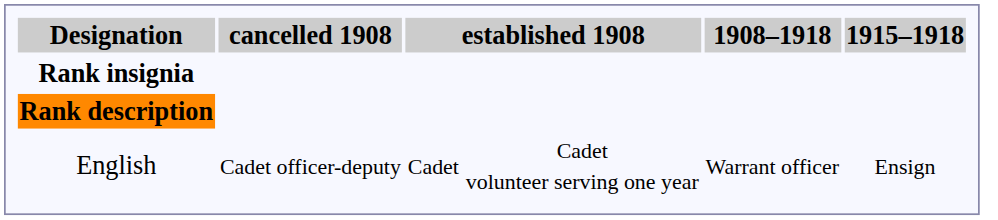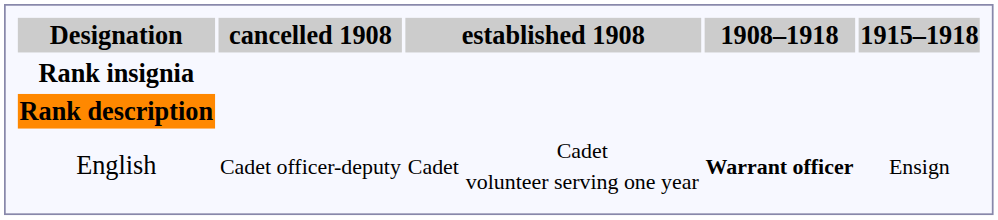(772, 167) normal -> (779, 164) bold
